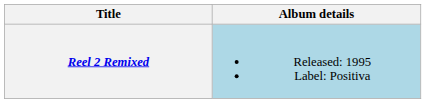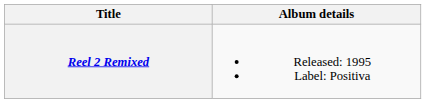(316, 68) lightblue background -> (316, 68) no background
